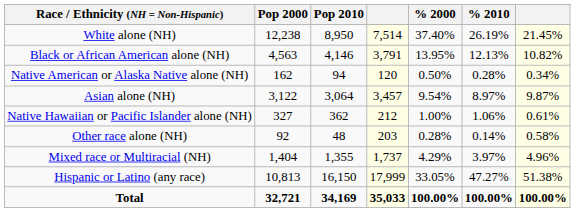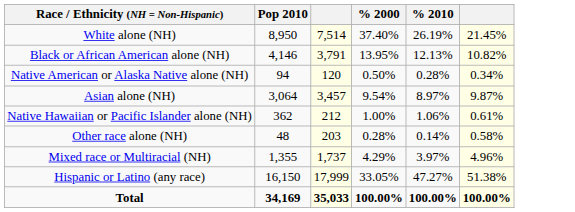- column: (283, 14)
